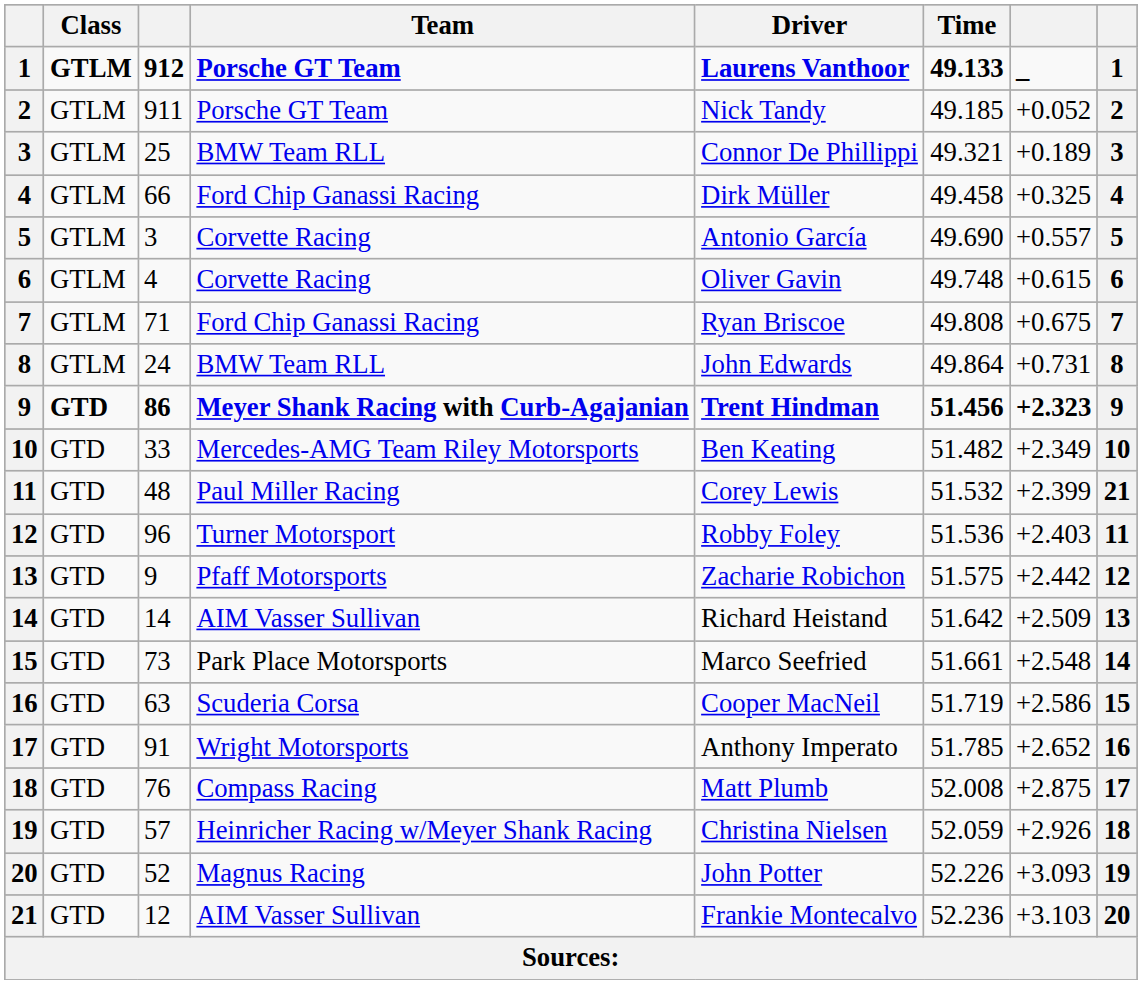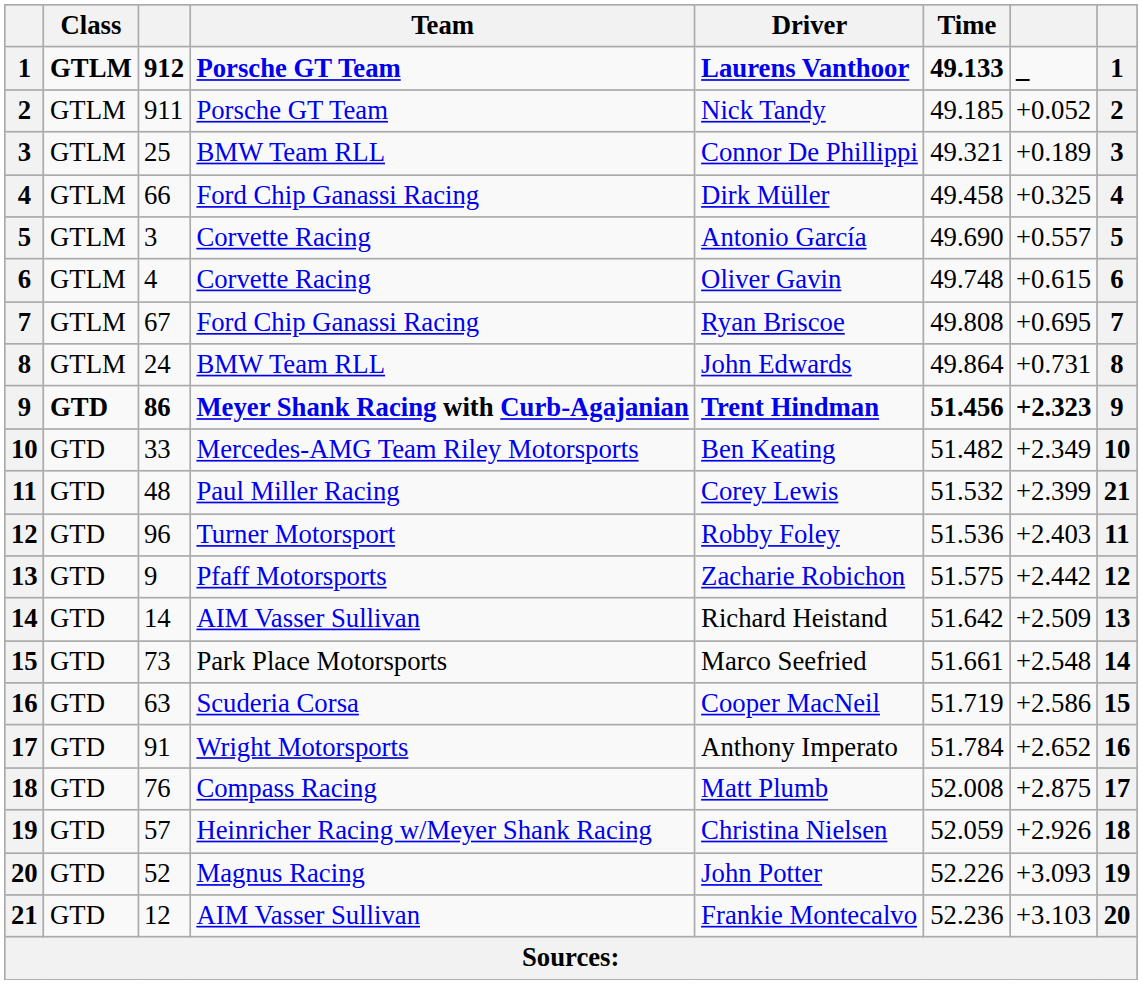(157, 322) 71 -> (157, 322) 67
(1054, 322) +0.675 -> (1054, 322) +0.695
(967, 746) 51.785 -> (967, 746) 51.784
